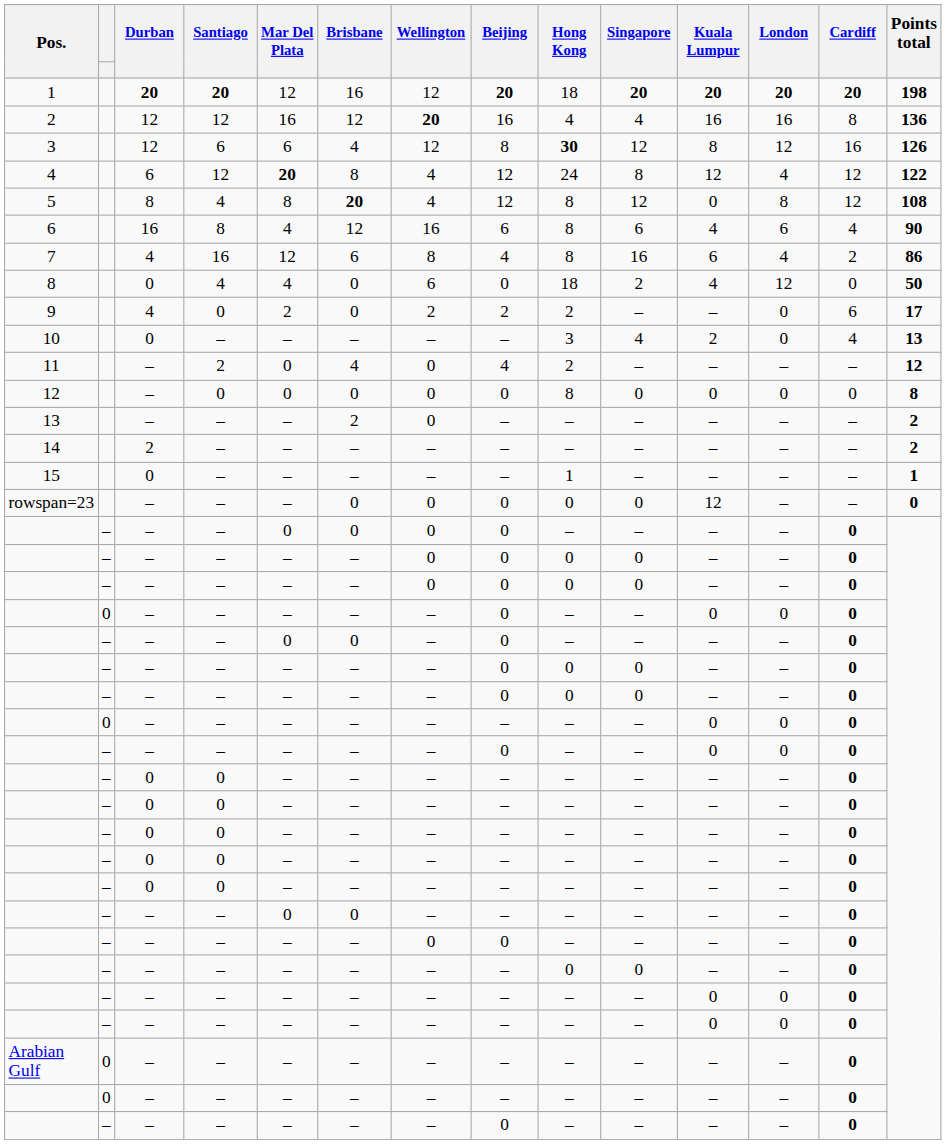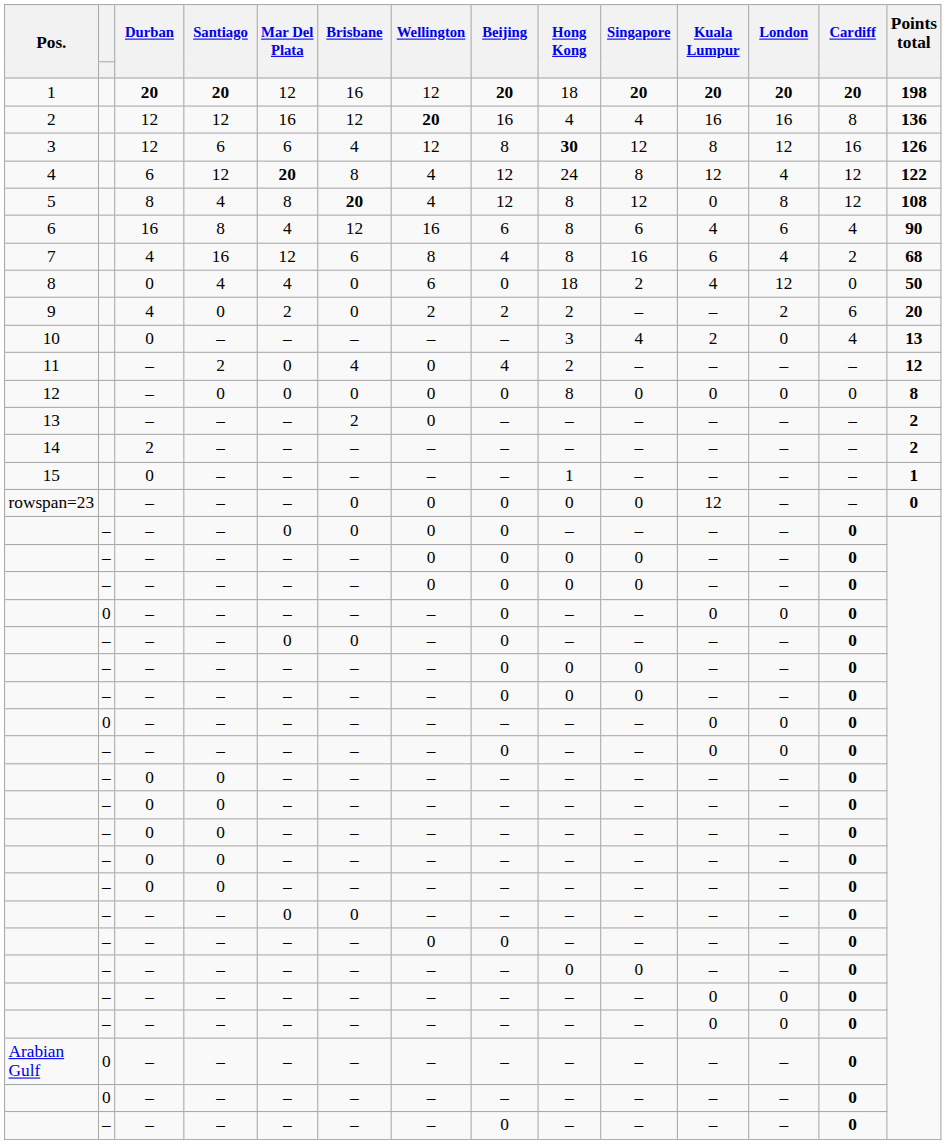(914, 256) 86 -> (914, 256) 68
(784, 311) 0 -> (784, 311) 2
(914, 311) 17 -> (914, 311) 20
